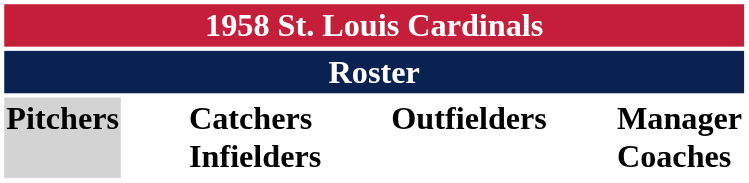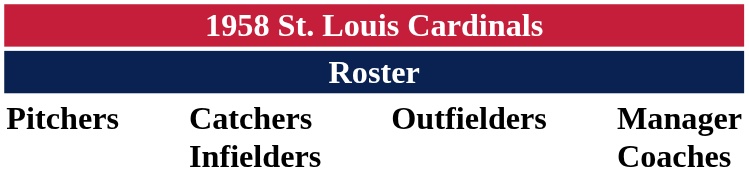(63, 118) lightgrey background -> (63, 118) no background
